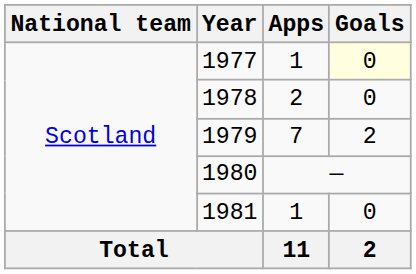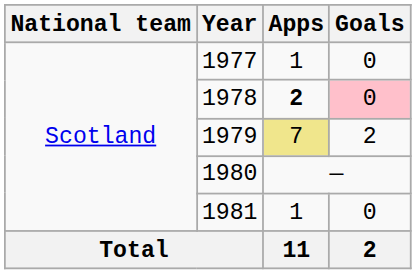(370, 61) lightyellow background -> (370, 61) no background
(296, 99) normal -> (296, 99) bold
(370, 99) no background -> (370, 99) pink background
(296, 137) no background -> (296, 137) khaki background
